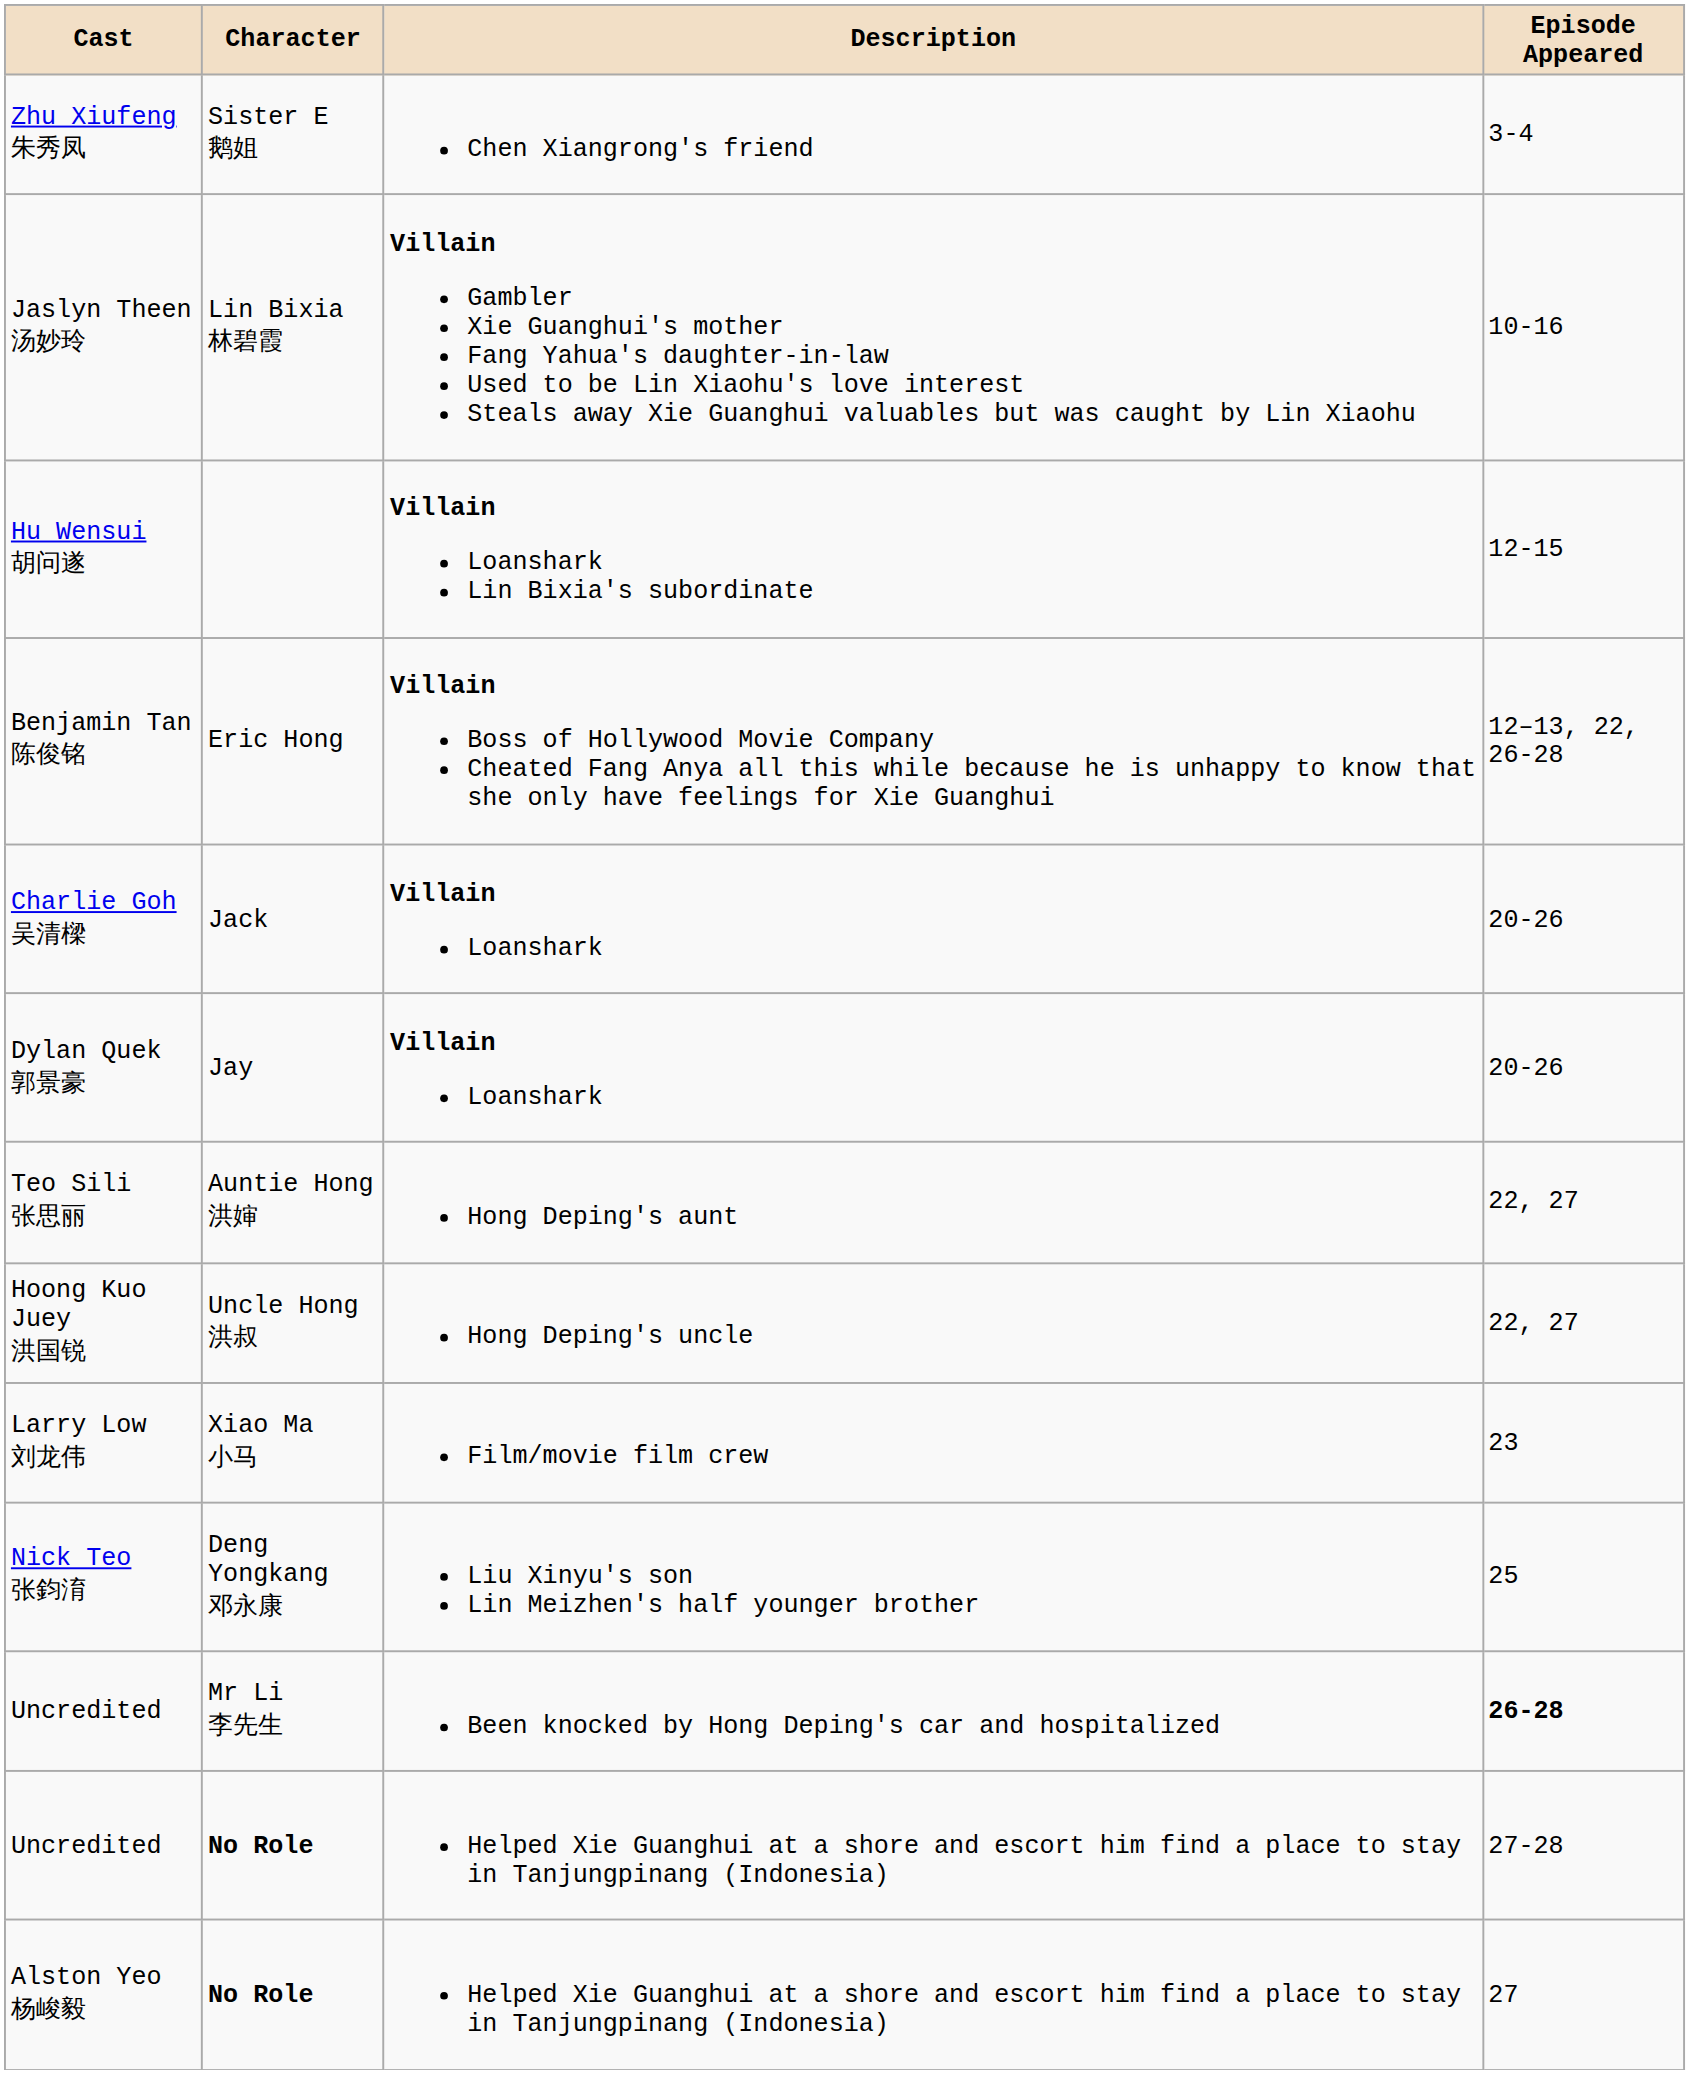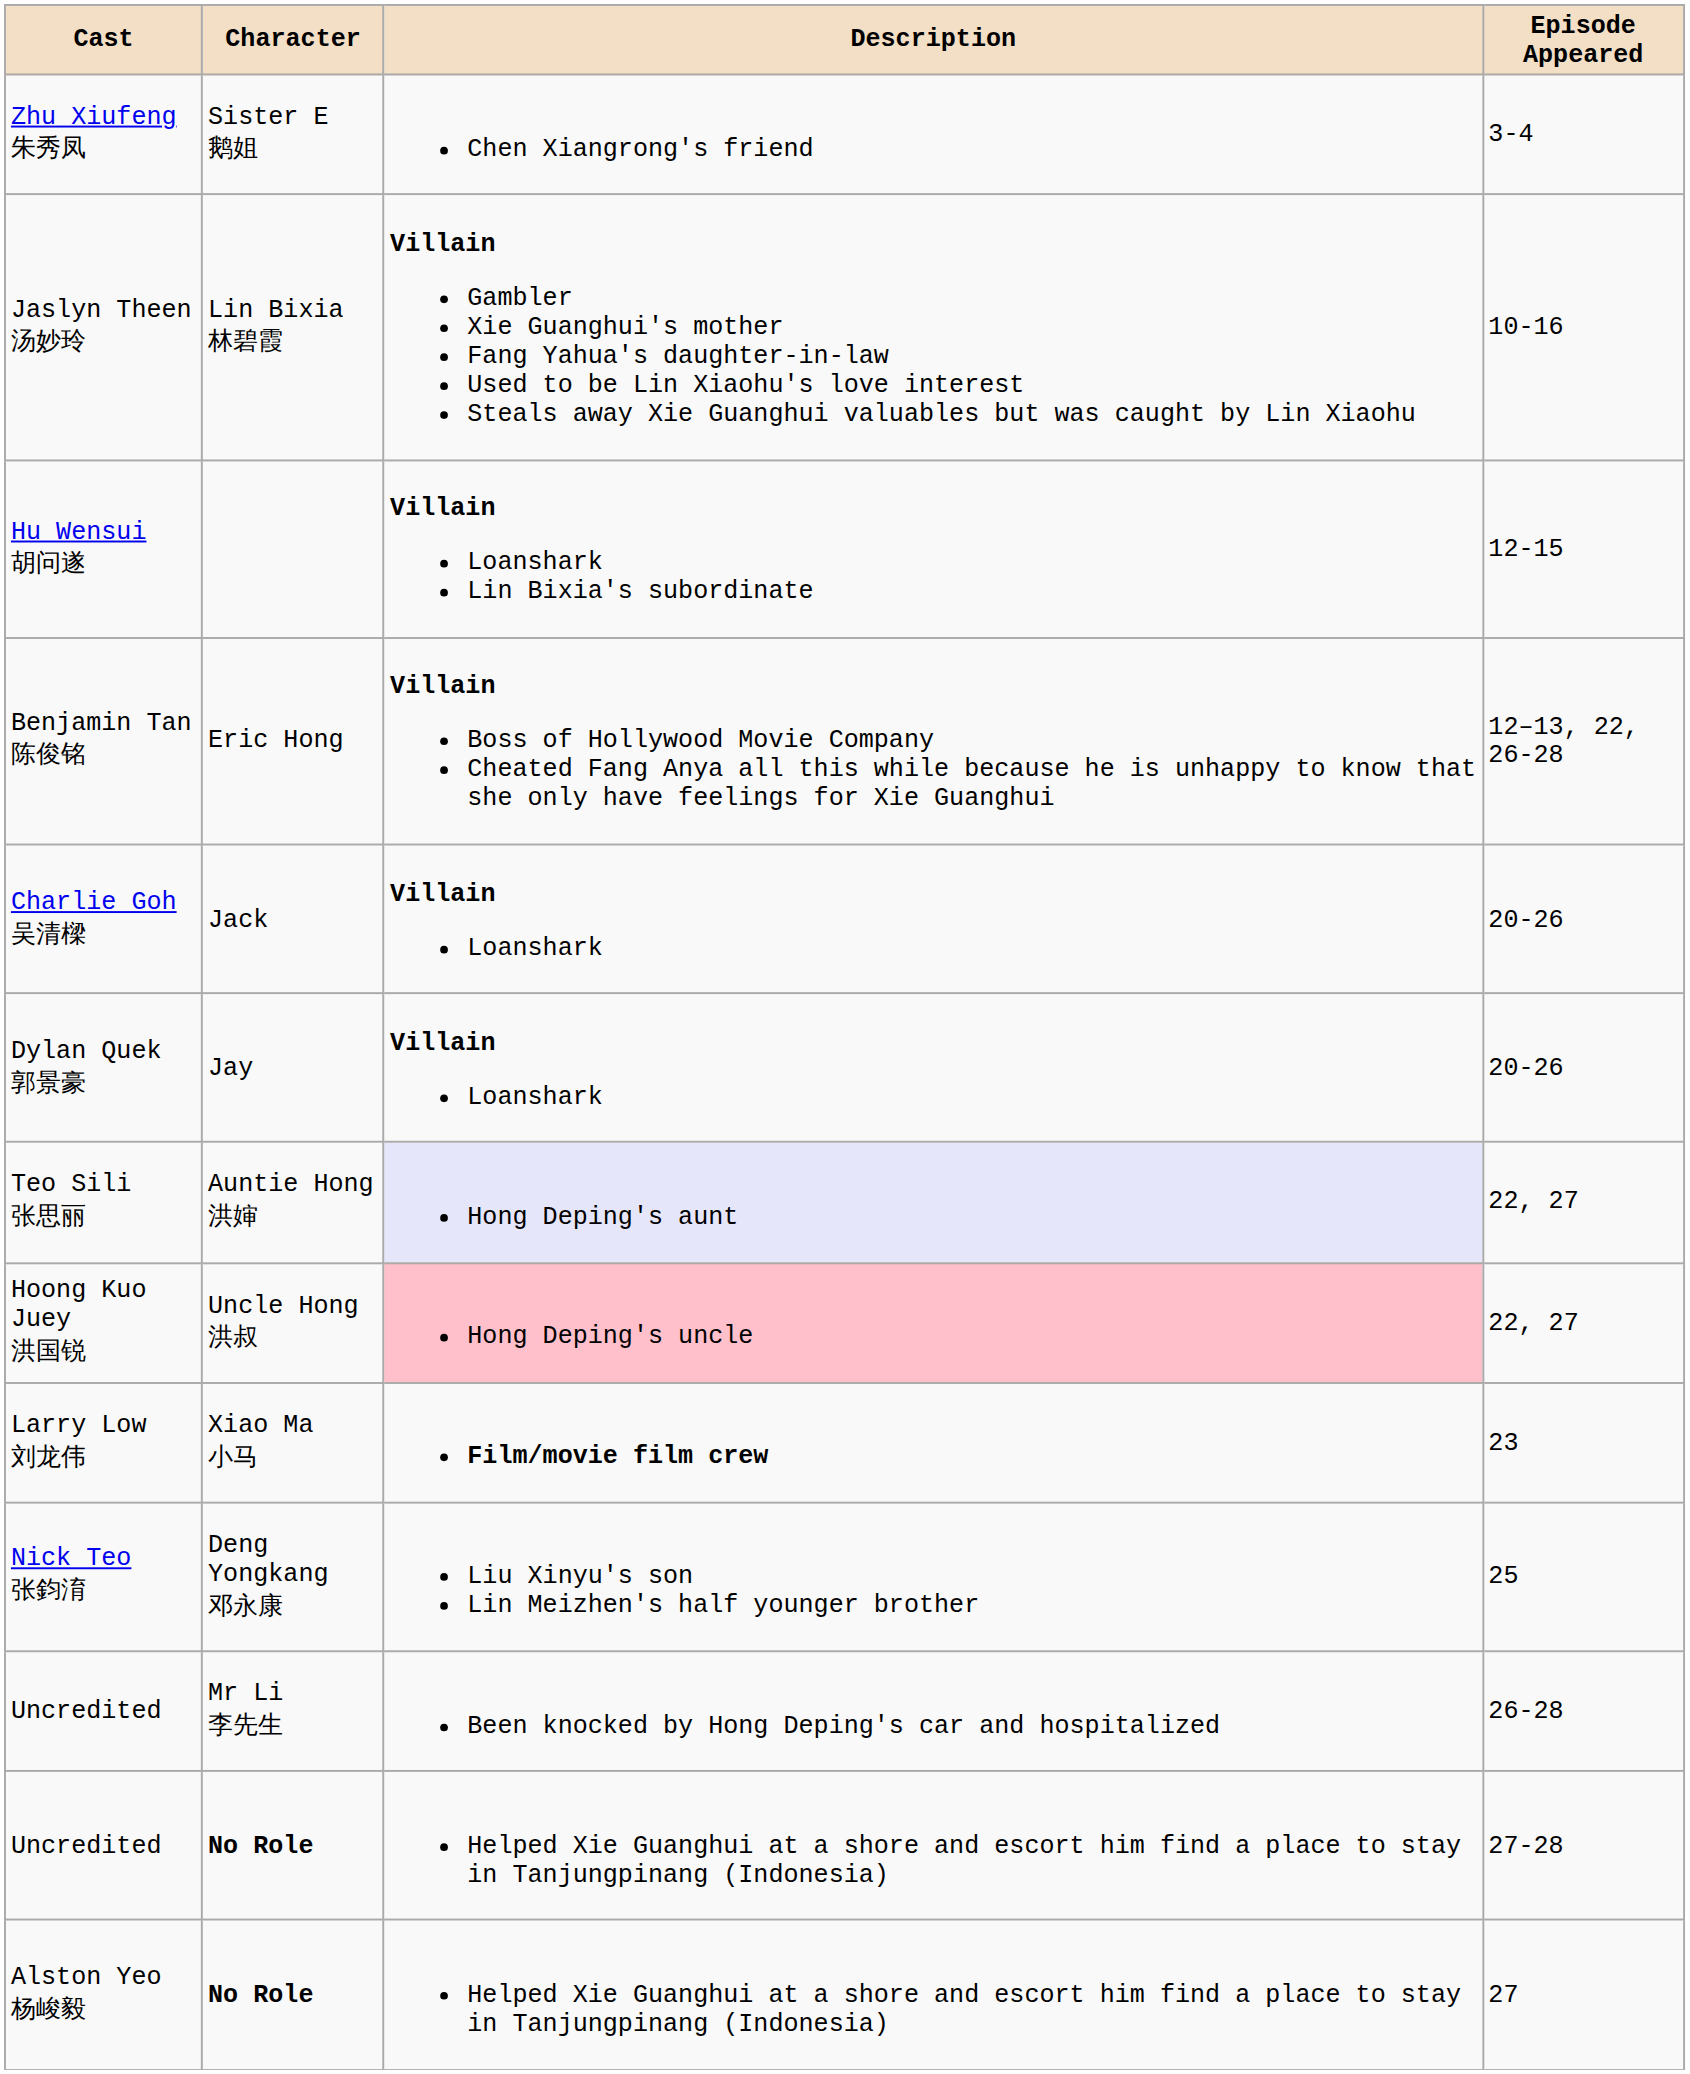(933, 1217) no background -> (933, 1217) lavender background
(933, 1337) no background -> (933, 1337) pink background
(933, 1457) normal -> (933, 1457) bold
(1526, 1711) bold -> (1526, 1711) normal
